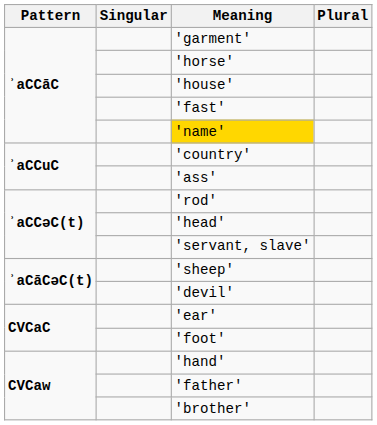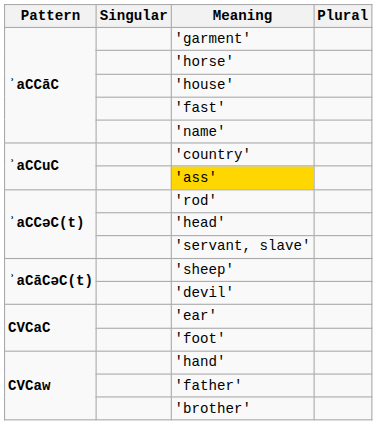(200, 132) gold background -> (200, 132) no background
(196, 178) no background -> (196, 178) gold background
